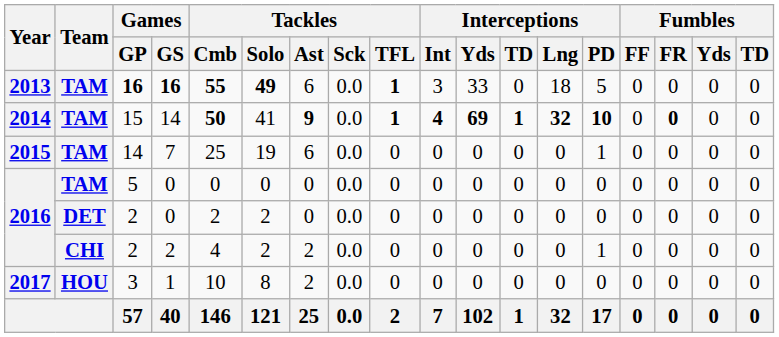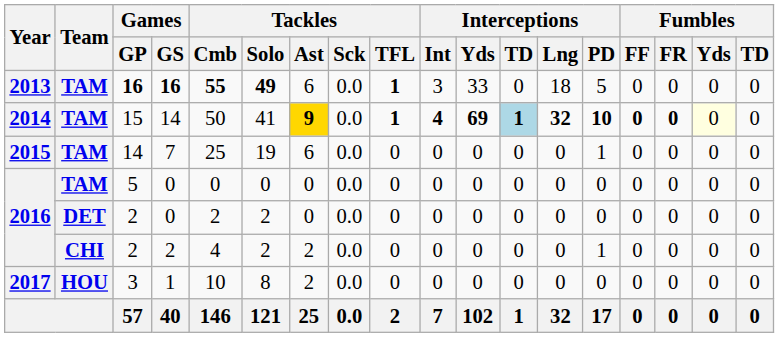(215, 119) bold -> (215, 119) normal
(309, 119) no background -> (309, 119) gold background
(519, 119) no background -> (519, 119) lightblue background
(637, 119) normal -> (637, 119) bold
(714, 119) no background -> (714, 119) lightyellow background
